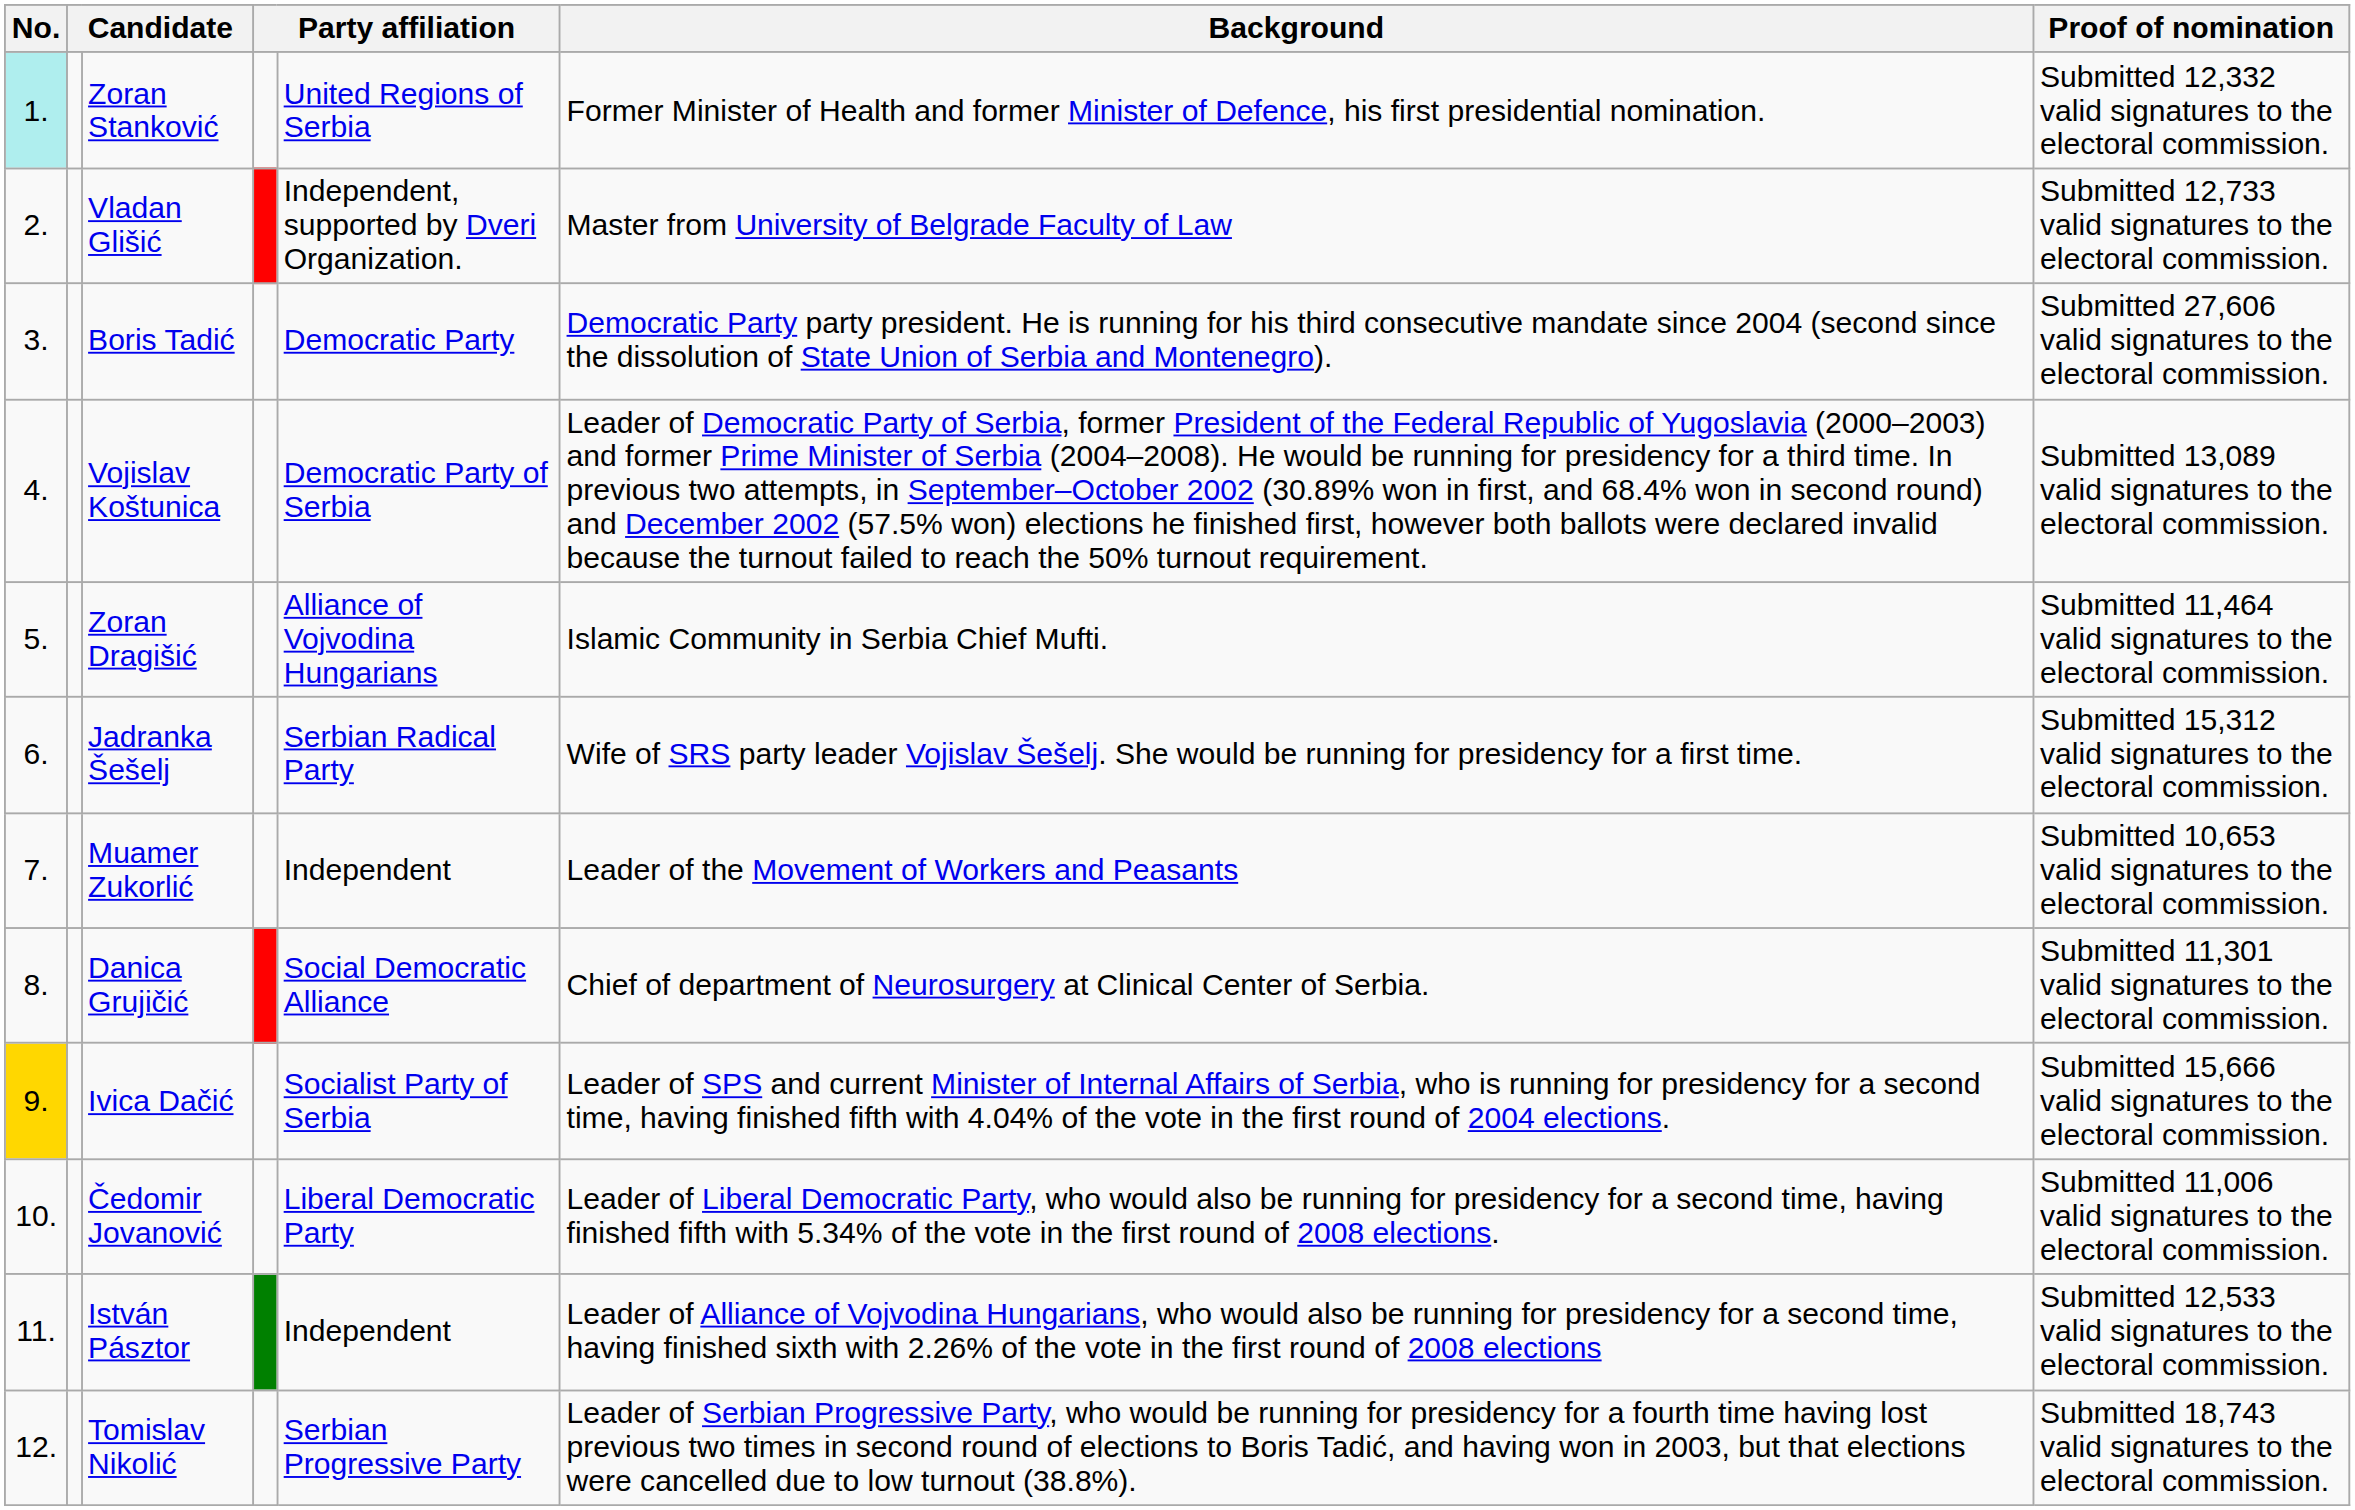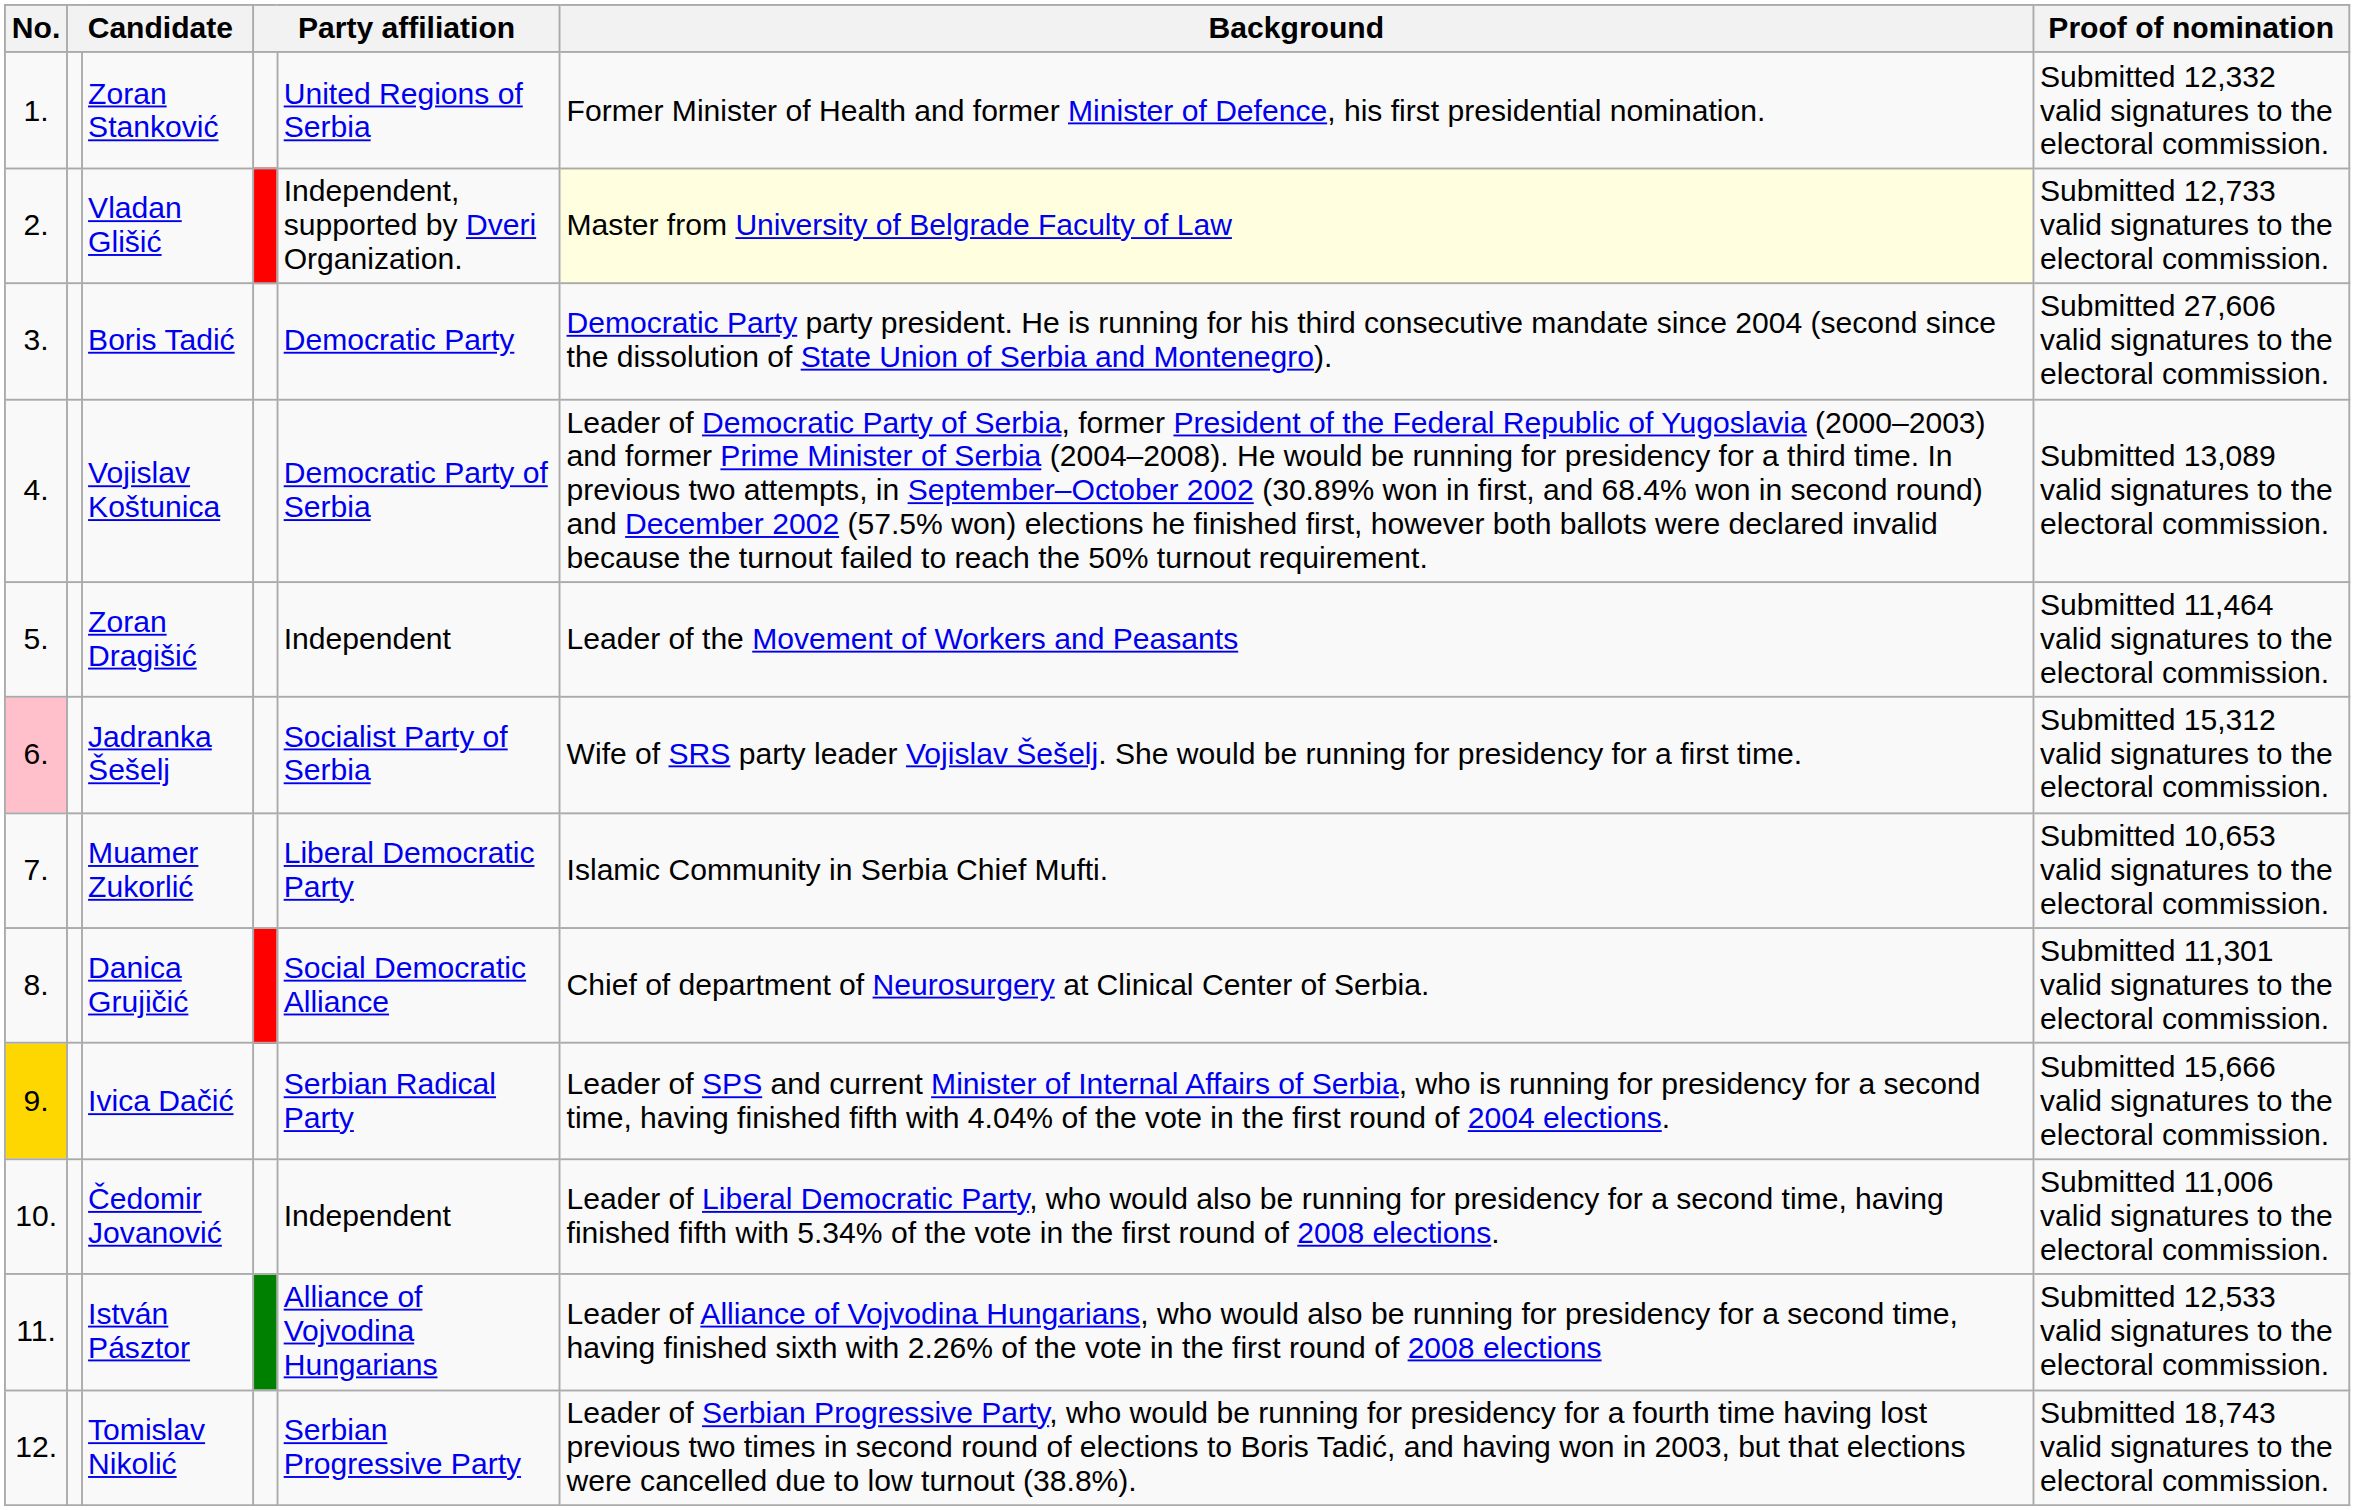(36, 109) paleturquoise background -> (36, 109) no background
(899, 225) no background -> (899, 225) lightyellow background
(361, 639) Alliance of Vojvodina Hungarians -> (367, 639) Independent
(837, 639) Islamic Community in Serbia Chief Mufti. -> (902, 639) Leader of the Movement of Workers and Peasants
(36, 754) no background -> (36, 754) pink background
(390, 754) Serbian Radical Party -> (396, 754) Socialist Party of Serbia
(367, 869) Independent -> (409, 869) Liberal Democratic Party
(902, 869) Leader of the Movement of Workers and Peasants -> (837, 869) Islamic Community in Serbia Chief Mufti.
(396, 1100) Socialist Party of Serbia -> (390, 1100) Serbian Radical Party
(409, 1216) Liberal Democratic Party -> (367, 1216) Independent
(367, 1331) Independent -> (361, 1331) Alliance of Vojvodina Hungarians
